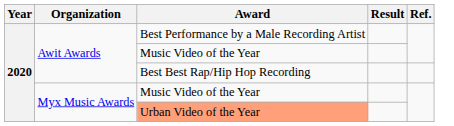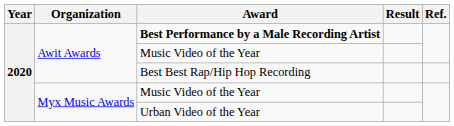(253, 33) normal -> (260, 33) bold
(200, 111) lightsalmon background -> (200, 111) no background
